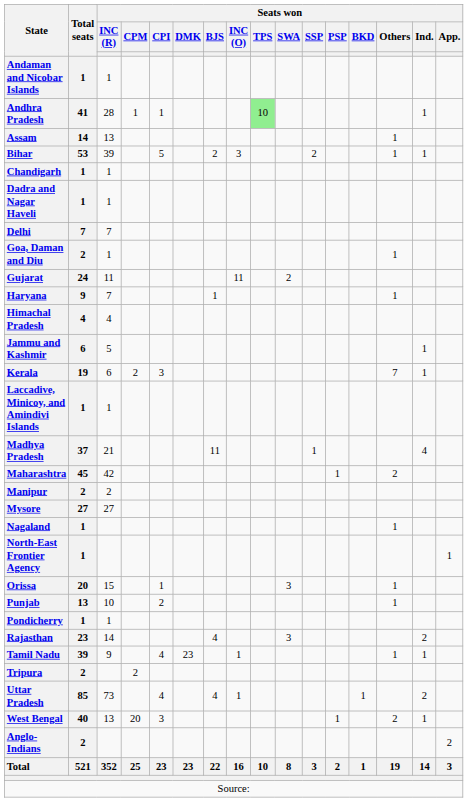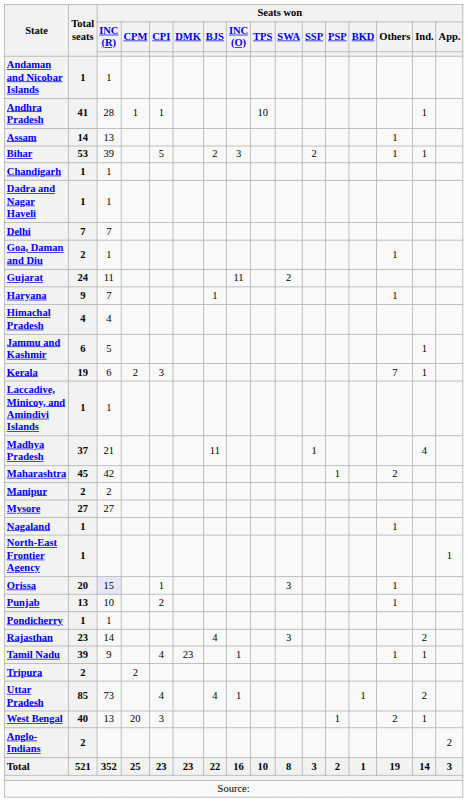(263, 113) lightgreen background -> (263, 113) no background
(109, 586) no background -> (109, 586) lavender background
